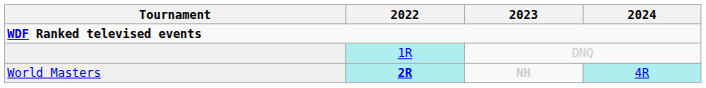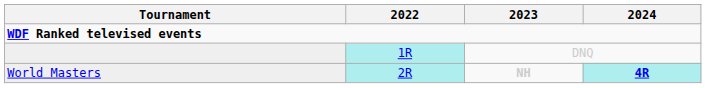(405, 73) bold -> (405, 73) normal
(642, 73) normal -> (642, 73) bold
